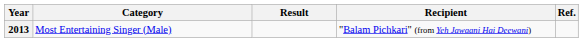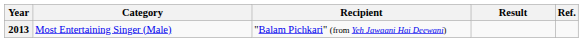columns swapped: (446, 12) <-> (294, 12)
